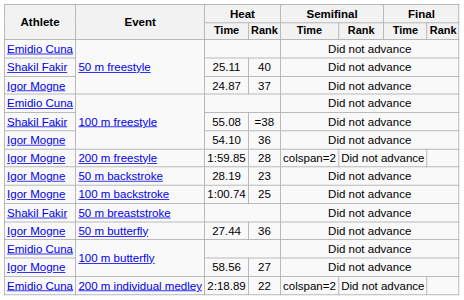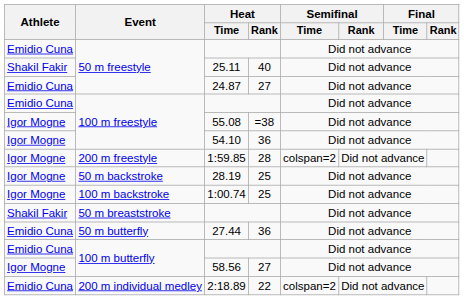(36, 86) Igor Mogne -> (40, 86) Emidio Cuna
(264, 86) 37 -> (264, 86) 27
(37, 122) Shakil Fakir -> (36, 122) Igor Mogne
(264, 177) 23 -> (264, 177) 25
(36, 231) Igor Mogne -> (40, 231) Emidio Cuna
